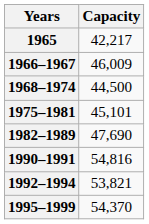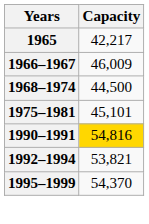- row: (42, 135)
(111, 159) no background -> (111, 135) gold background
